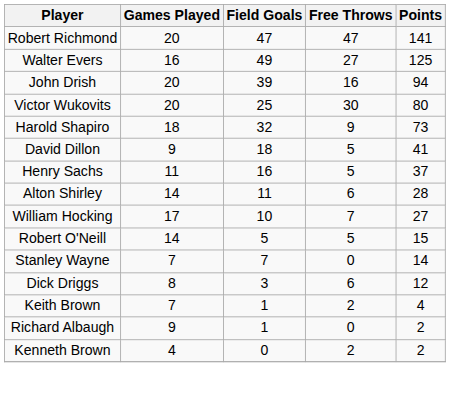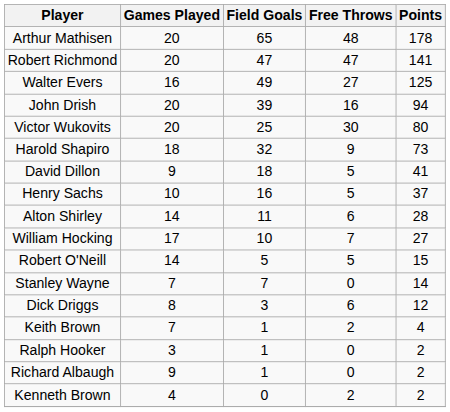+ row: (62, 37)
(172, 171) 11 -> (172, 194) 10
+ row: (62, 350)
